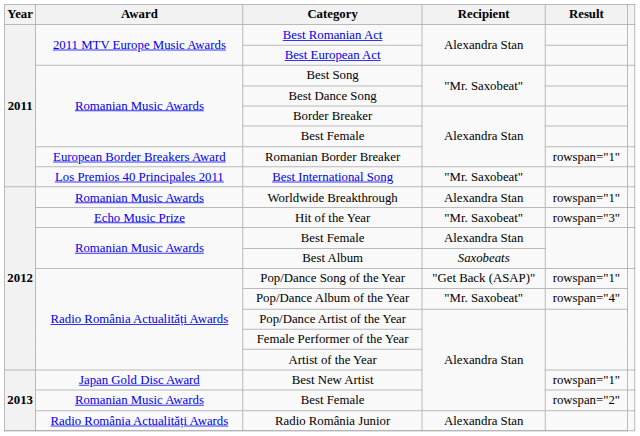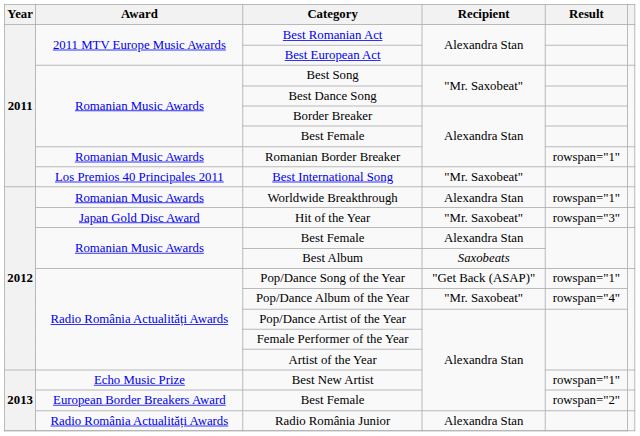(139, 156) European Border Breakers Award -> (139, 156) Romanian Music Awards
(139, 217) Echo Music Prize -> (139, 217) Japan Gold Disc Award
(139, 380) Japan Gold Disc Award -> (139, 380) Echo Music Prize
(139, 400) Romanian Music Awards -> (139, 400) European Border Breakers Award
